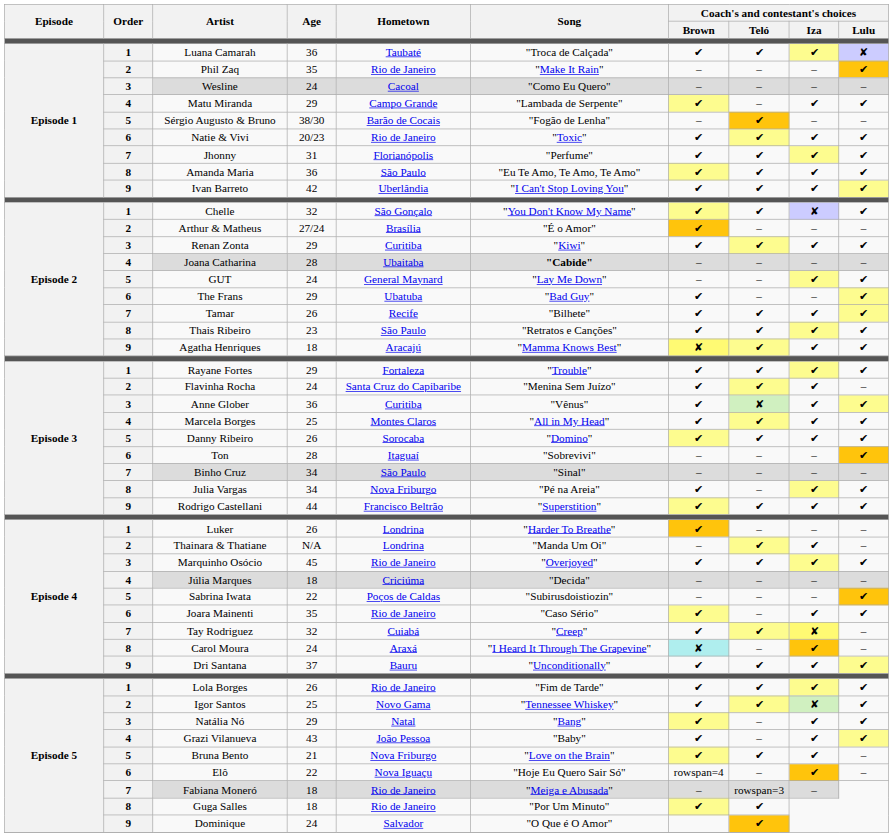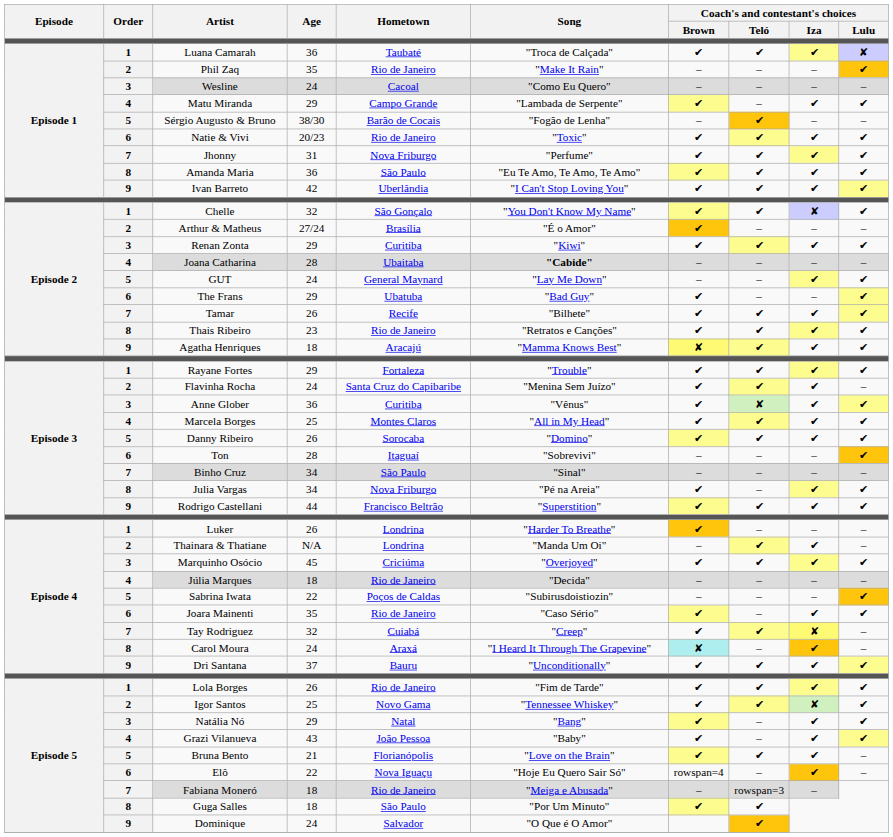(403, 155) Florianópolis -> (403, 155) Nova Friburgo
(403, 330) São Paulo -> (403, 330) Rio de Janeiro
(403, 562) Rio de Janeiro -> (403, 562) Criciúma
(403, 580) Criciúma -> (403, 580) Rio de Janeiro
(403, 755) Nova Friburgo -> (403, 755) Florianópolis
(403, 807) Rio de Janeiro -> (403, 807) São Paulo
